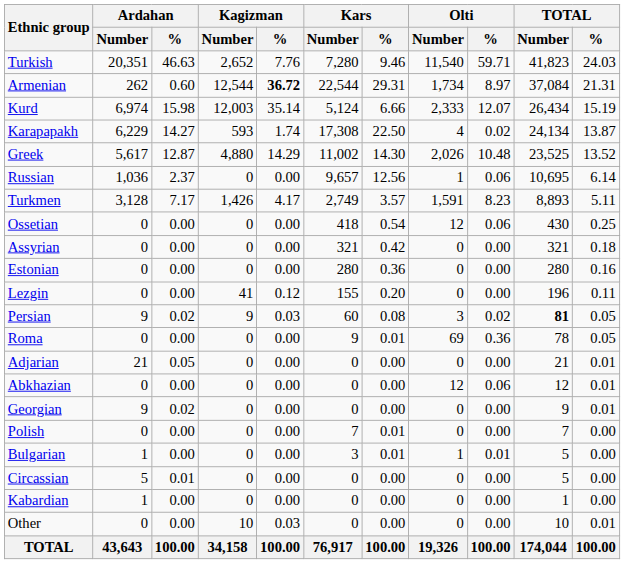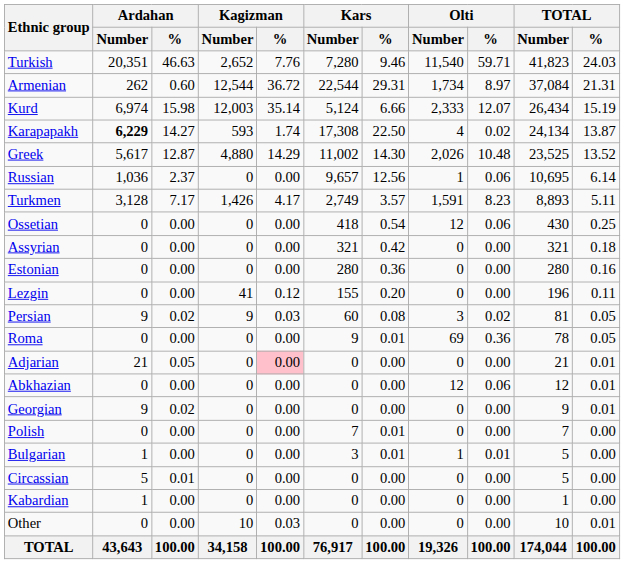(284, 85) bold -> (284, 85) normal
(132, 131) normal -> (132, 131) bold
(562, 316) bold -> (562, 316) normal
(287, 362) no background -> (287, 362) pink background
